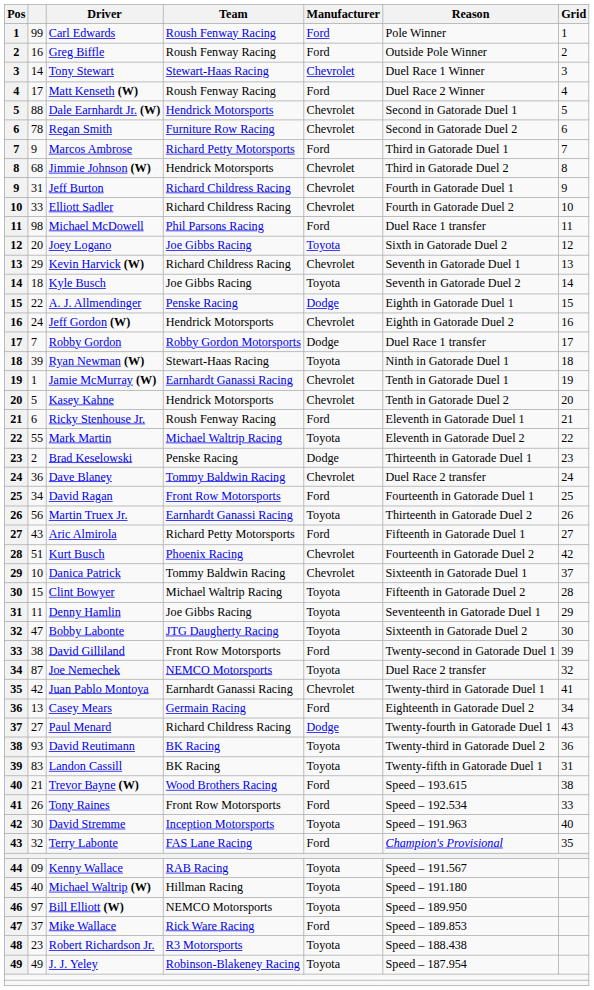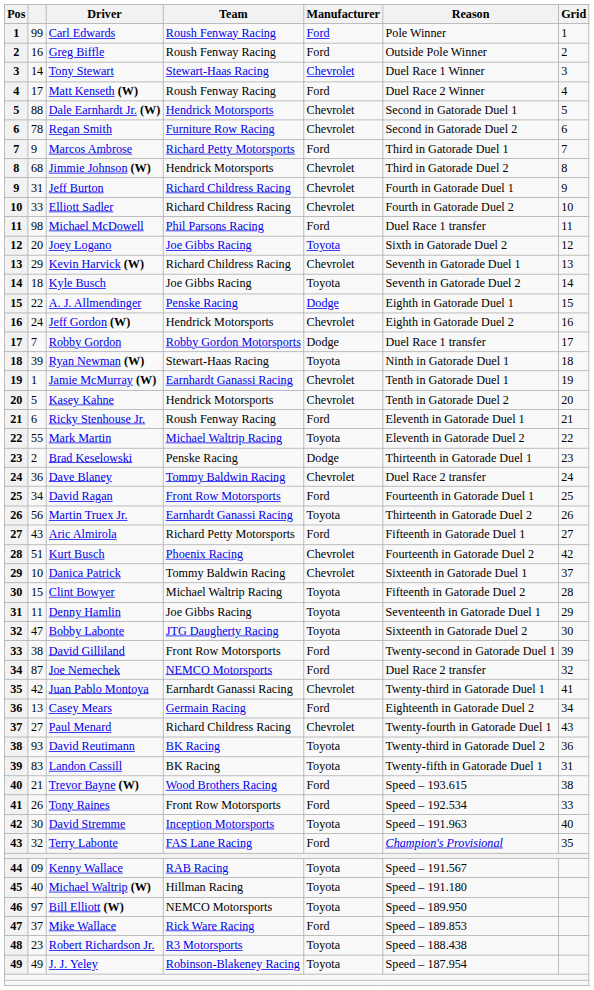(323, 669) Toyota -> (318, 669) Ford
(323, 727) Dodge -> (331, 727) Chevrolet
